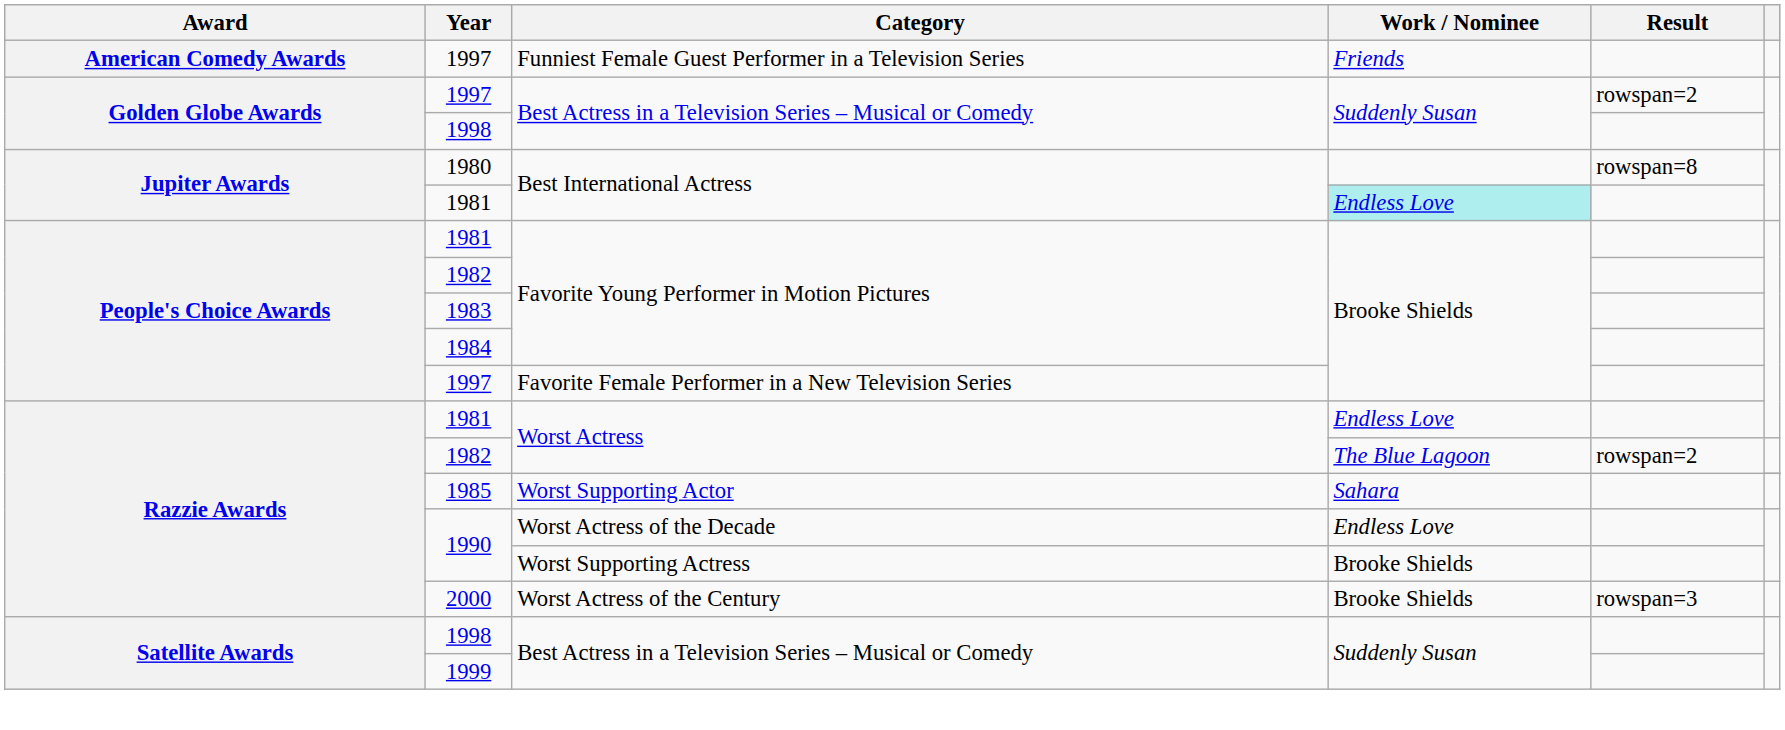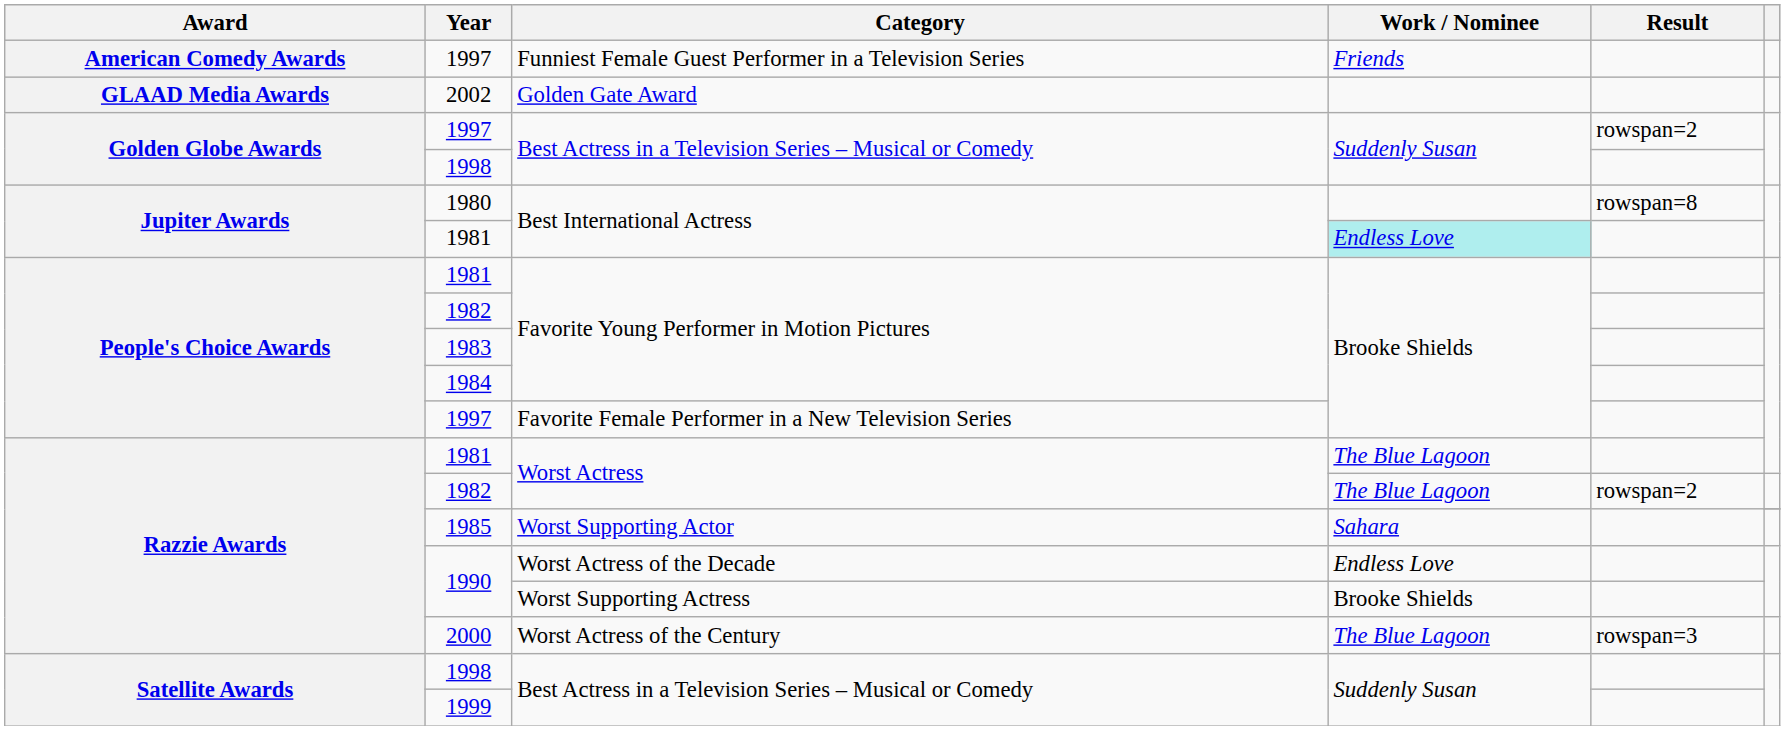+ row: (469, 94)
(1394, 418) Endless Love -> (1412, 454) The Blue Lagoon
(1403, 599) Brooke Shields -> (1412, 635) The Blue Lagoon
